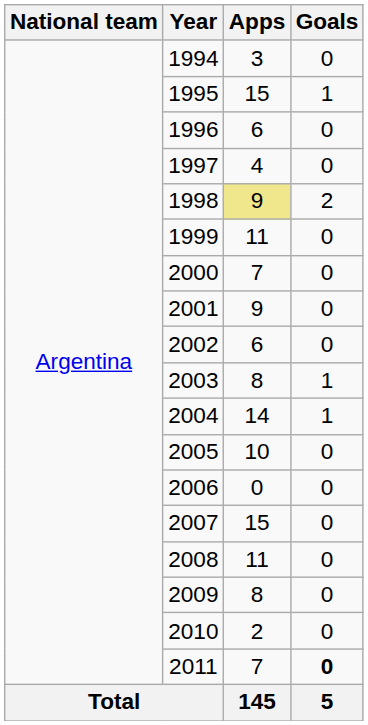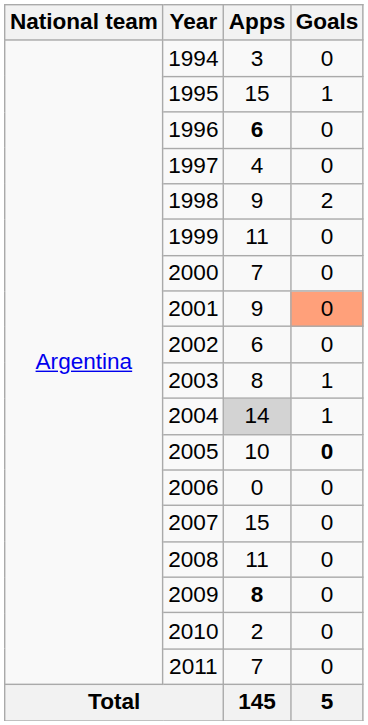(257, 129) normal -> (257, 129) bold
(257, 201) khaki background -> (257, 201) no background
(327, 308) no background -> (327, 308) lightsalmon background
(257, 415) no background -> (257, 415) lightgrey background
(327, 451) normal -> (327, 451) bold
(257, 594) normal -> (257, 594) bold
(327, 666) bold -> (327, 666) normal
